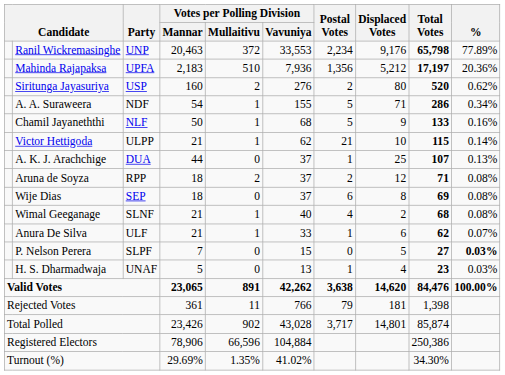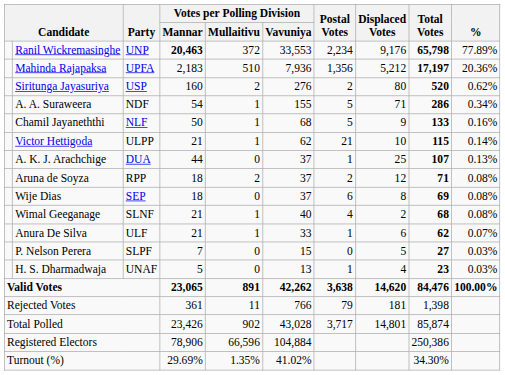(187, 50) normal -> (187, 50) bold
(482, 251) bold -> (483, 251) normal
